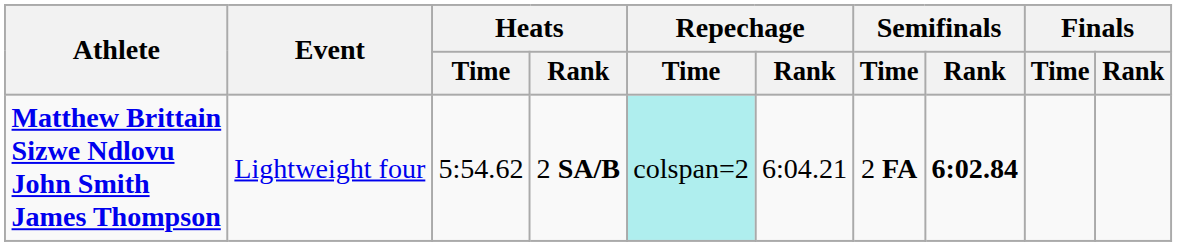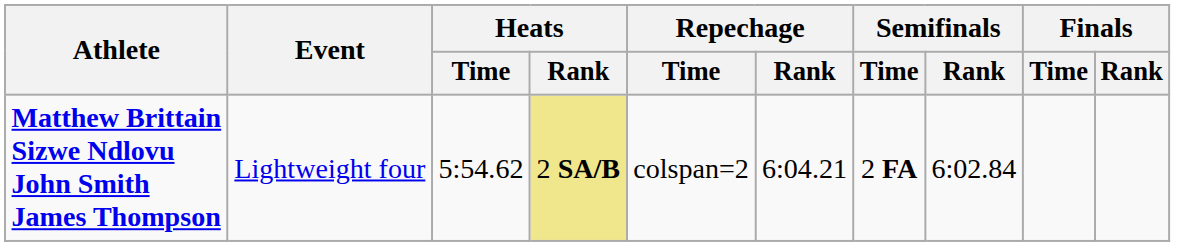(578, 167) no background -> (578, 167) khaki background
(691, 167) paleturquoise background -> (691, 167) no background
(975, 167) bold -> (974, 167) normal
